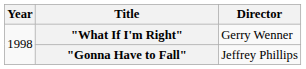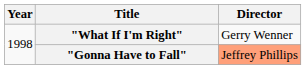(260, 54) no background -> (260, 54) lightsalmon background
